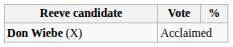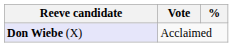(45, 32) no background -> (45, 32) lavender background
